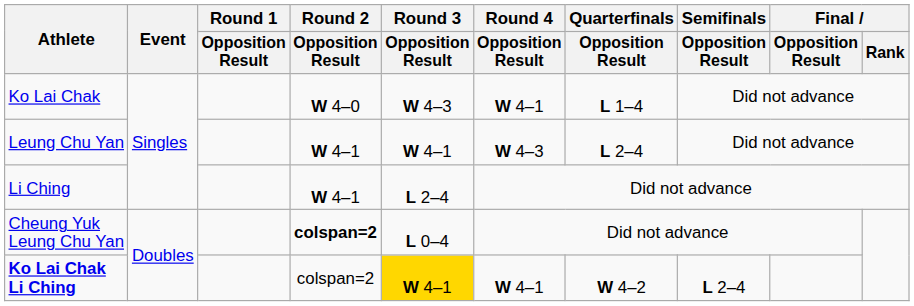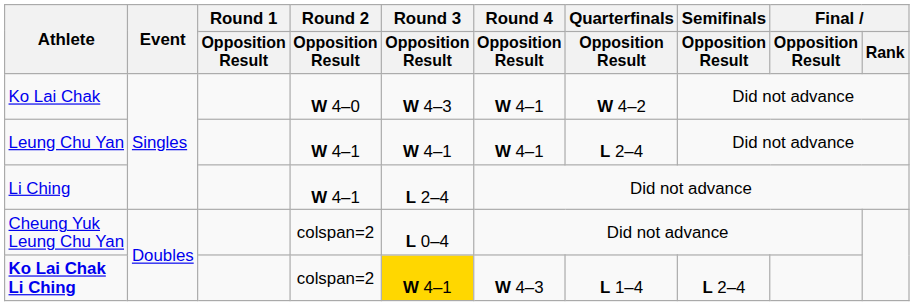(622, 106) L 1–4 -> (622, 106) W 4–2
(519, 152) W 4–3 -> (519, 152) W 4–1
(335, 233) bold -> (335, 233) normal
(519, 288) W 4–1 -> (519, 288) W 4–3
(622, 288) W 4–2 -> (622, 288) L 1–4
